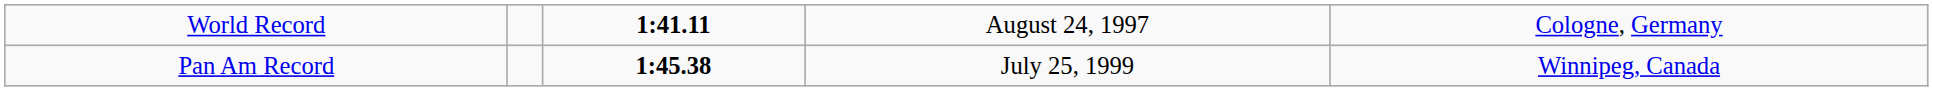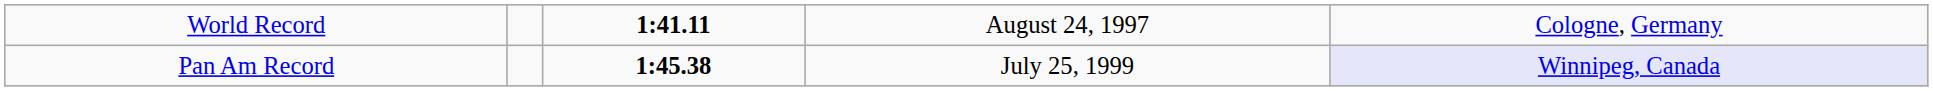(1629, 65) no background -> (1629, 65) lavender background
